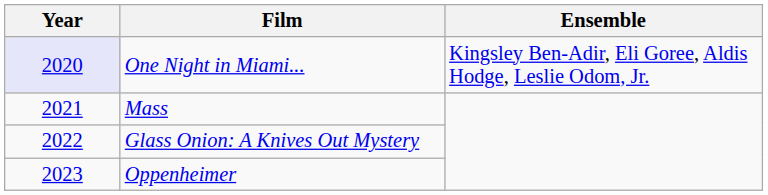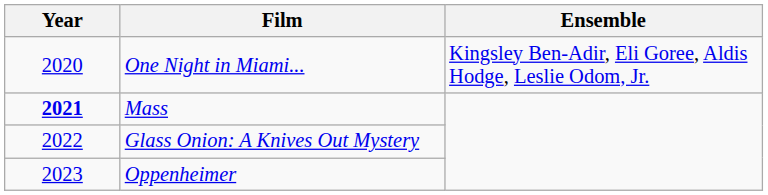(62, 64) lavender background -> (62, 64) no background
(62, 108) normal -> (62, 108) bold
